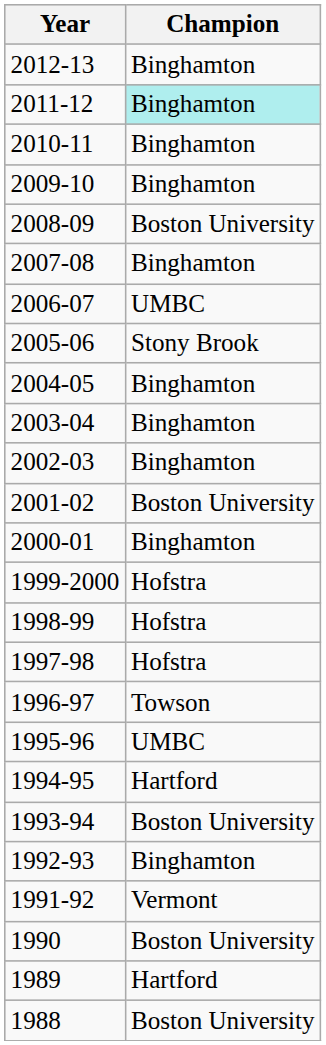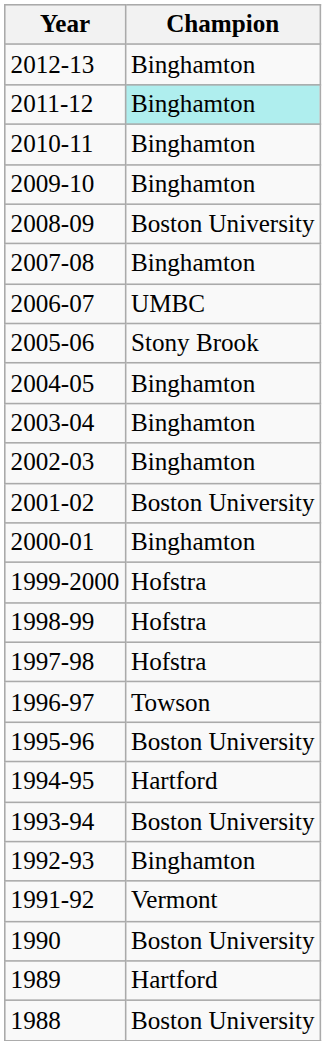(168, 741) UMBC -> (223, 741) Boston University
